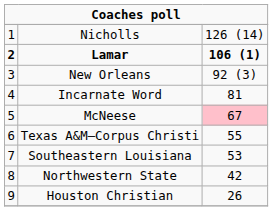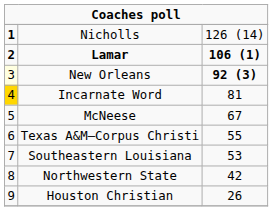(11, 35) normal -> (11, 35) bold
(11, 75) no background -> (11, 75) lightyellow background
(235, 75) normal -> (235, 75) bold
(11, 95) no background -> (11, 95) gold background
(235, 115) pink background -> (235, 115) no background
